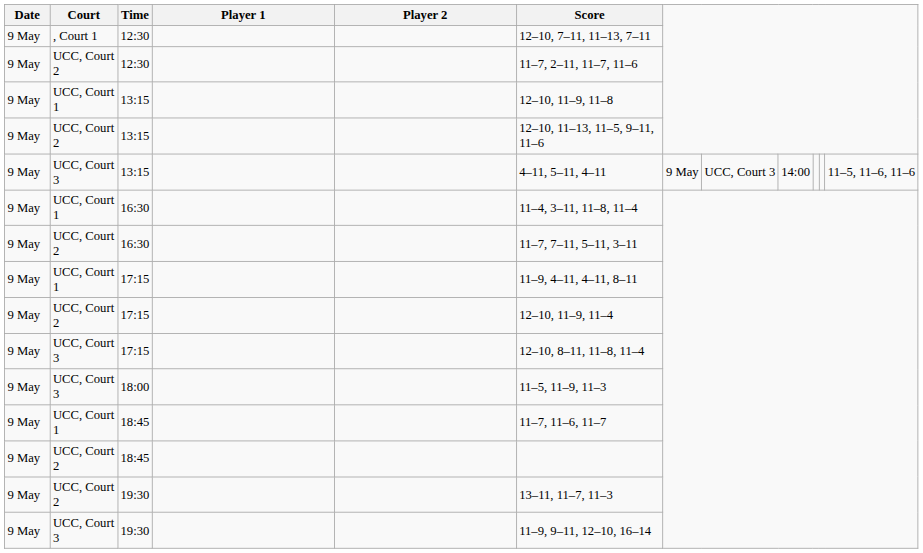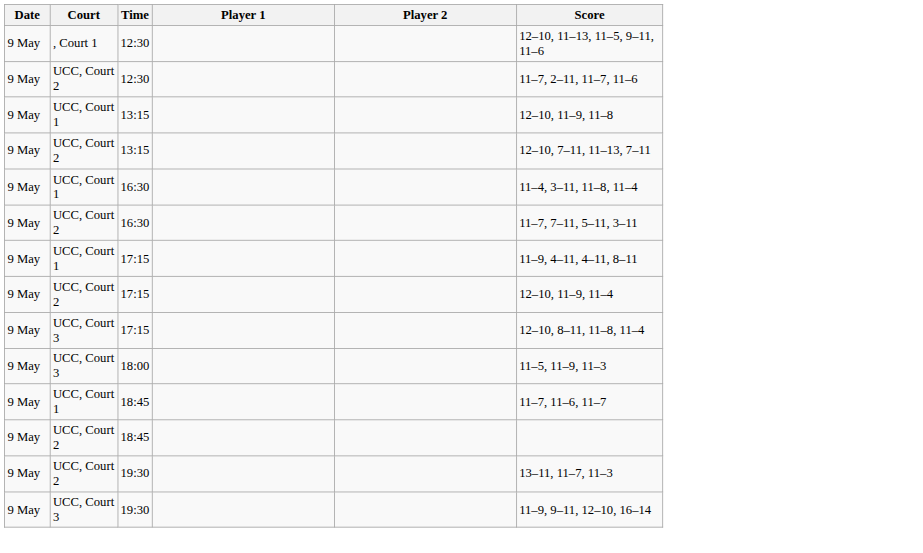(585, 36) 12–10, 7–11, 11–13, 7–11 -> (587, 43) 12–10, 11–13, 11–5, 9–11, 11–6
(587, 136) 12–10, 11–13, 11–5, 9–11, 11–6 -> (585, 151) 12–10, 7–11, 11–13, 7–11
- row: (84, 172)
